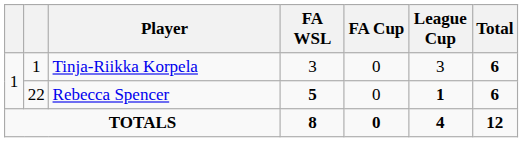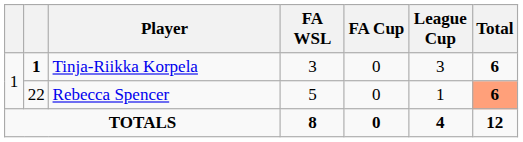(36, 66) normal -> (36, 66) bold
(312, 95) bold -> (312, 95) normal
(440, 95) bold -> (440, 95) normal
(495, 95) no background -> (495, 95) lightsalmon background
